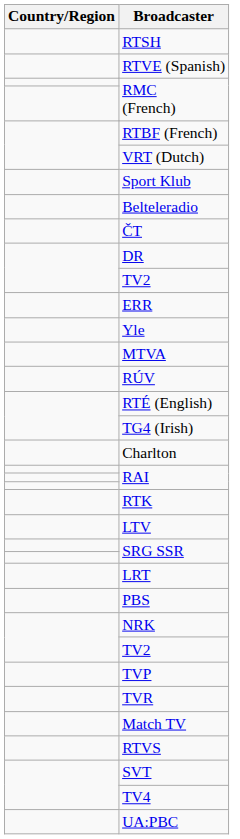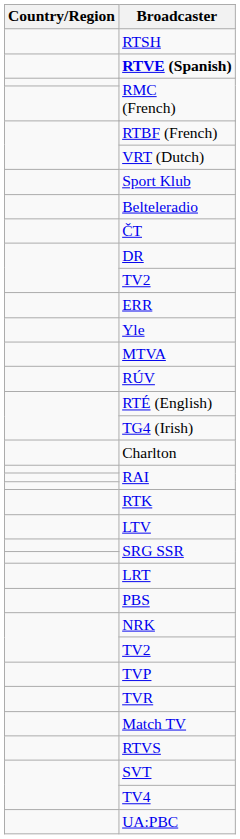(174, 66) normal -> (177, 66) bold
